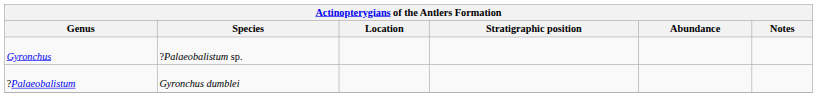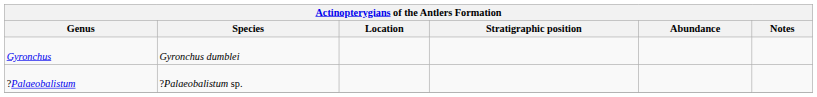(201, 56) ?Palaeobalistum sp. -> (199, 56) Gyronchus dumblei
(199, 84) Gyronchus dumblei -> (201, 84) ?Palaeobalistum sp.
